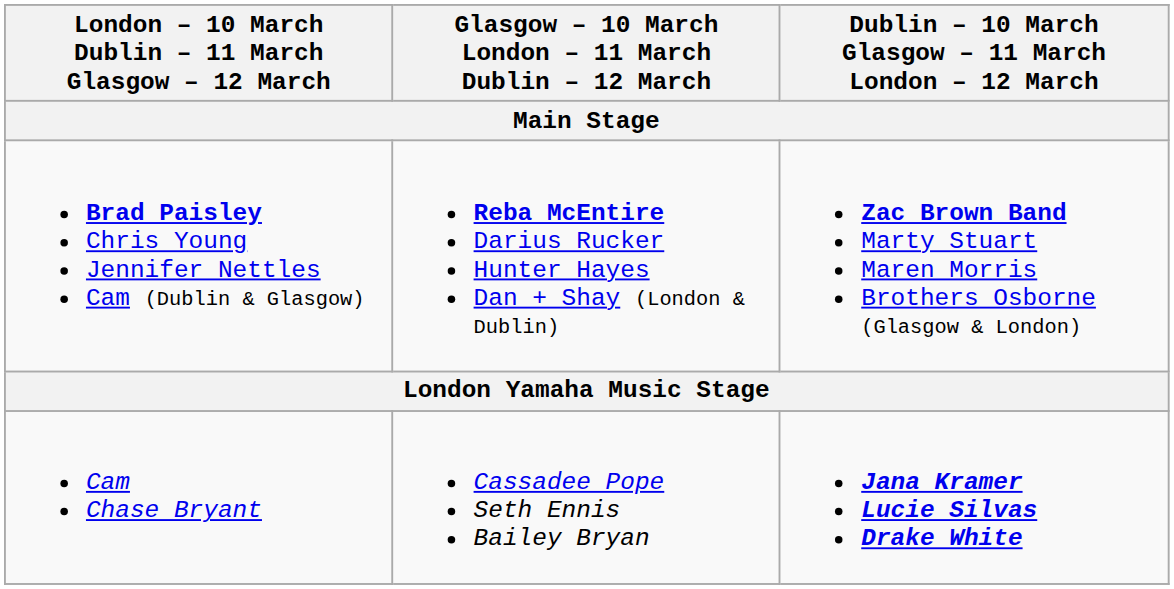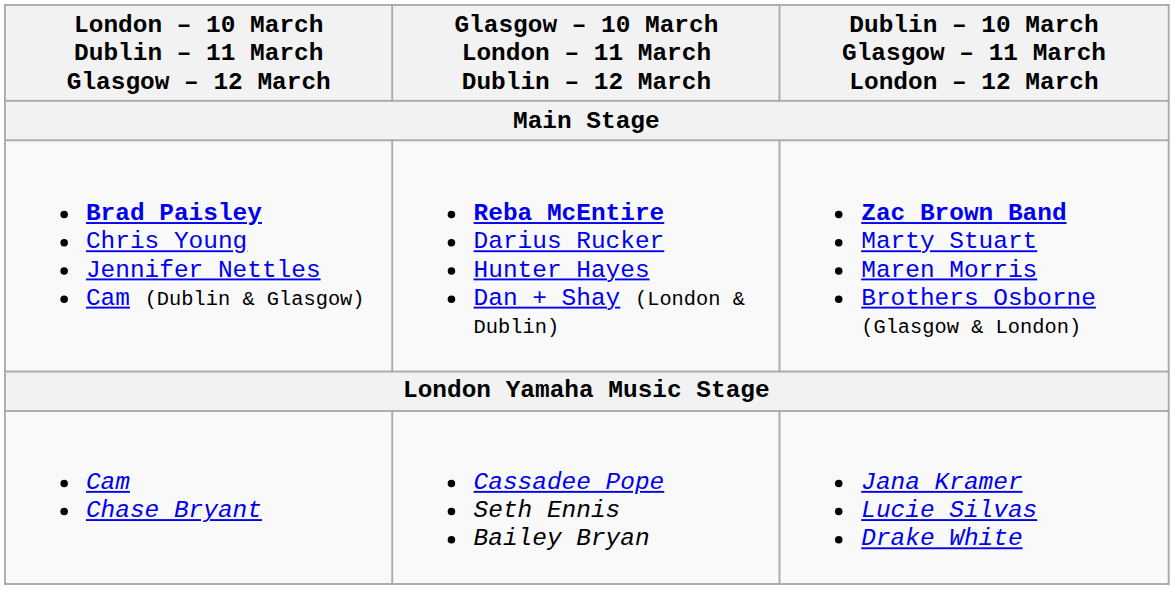(974, 511) bold -> (974, 511) normal
